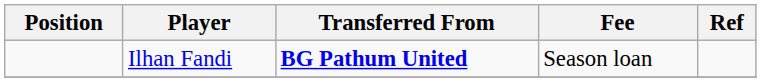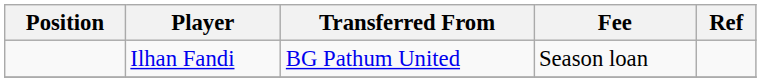(374, 58) bold -> (373, 58) normal
